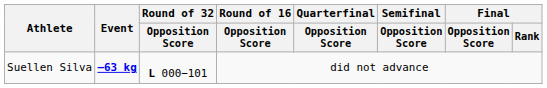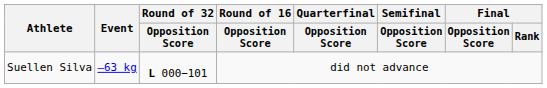(117, 67) bold -> (117, 67) normal
